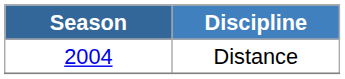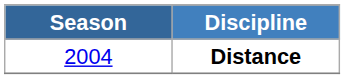(256, 57) normal -> (256, 57) bold
